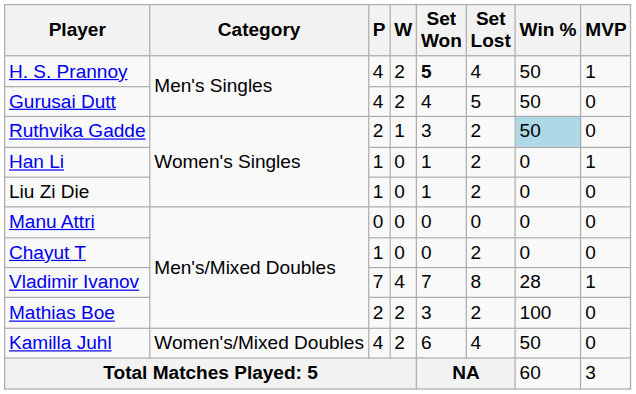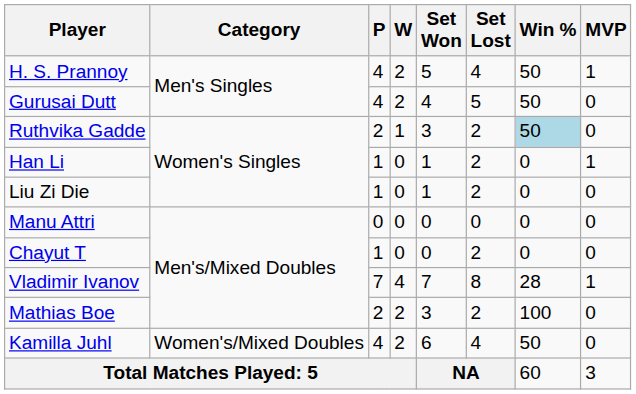(426, 71) bold -> (426, 71) normal
